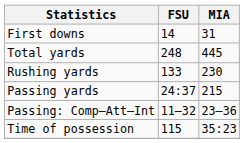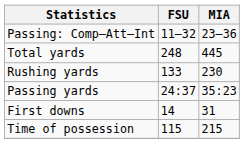rows swapped: (46, 34) <-> (81, 110)
(212, 91) 215 -> (219, 91) 35:23
(219, 129) 35:23 -> (212, 129) 215
